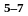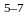(14, 8) bold -> (14, 8) normal
